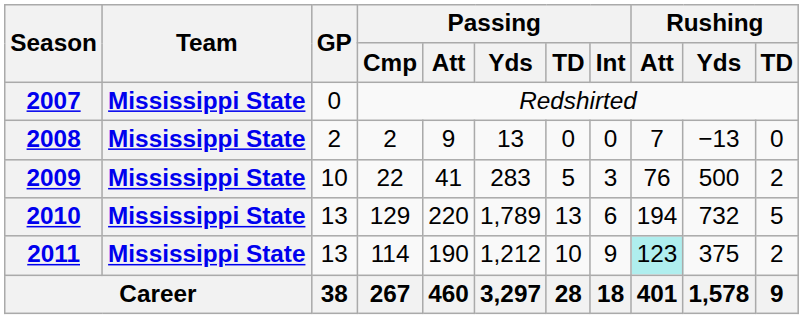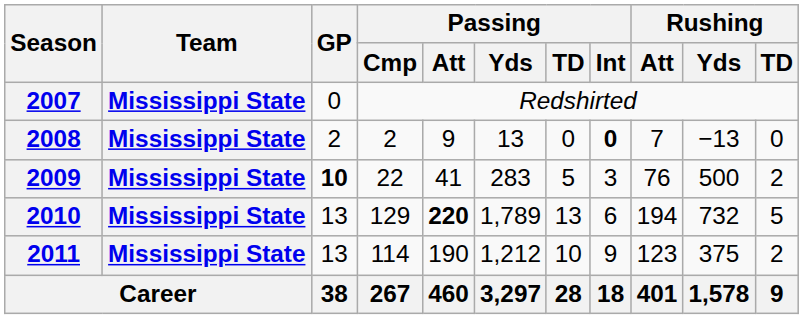(611, 139) normal -> (611, 139) bold
(334, 178) normal -> (334, 178) bold
(449, 216) normal -> (449, 216) bold
(657, 255) paleturquoise background -> (657, 255) no background
